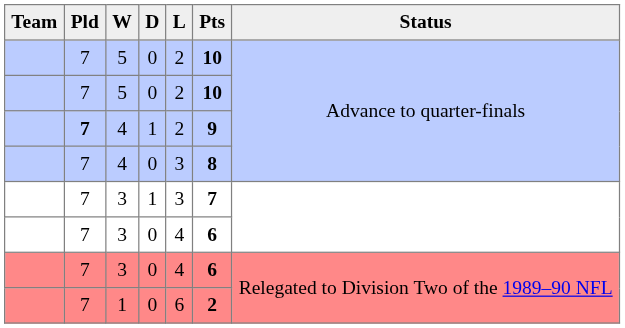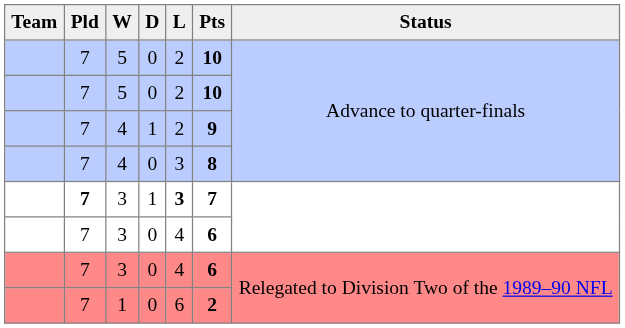(85, 128) bold -> (85, 128) normal
(85, 199) normal -> (85, 199) bold
(179, 199) normal -> (179, 199) bold
